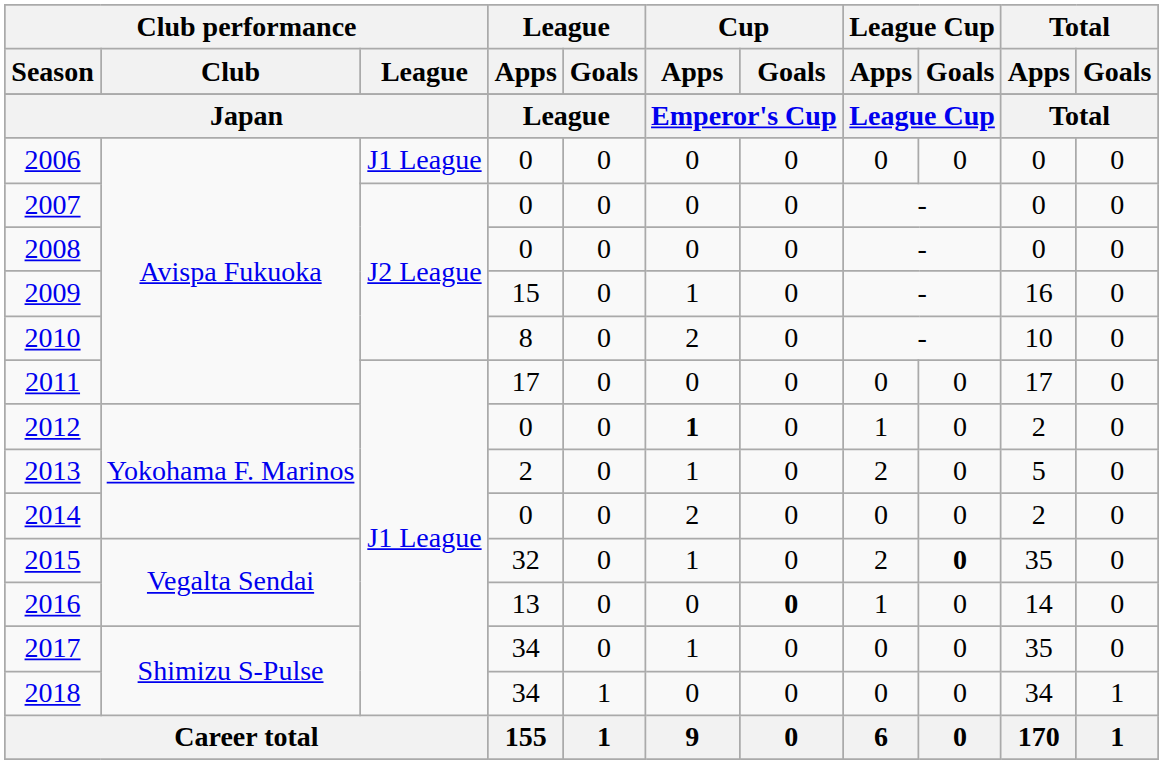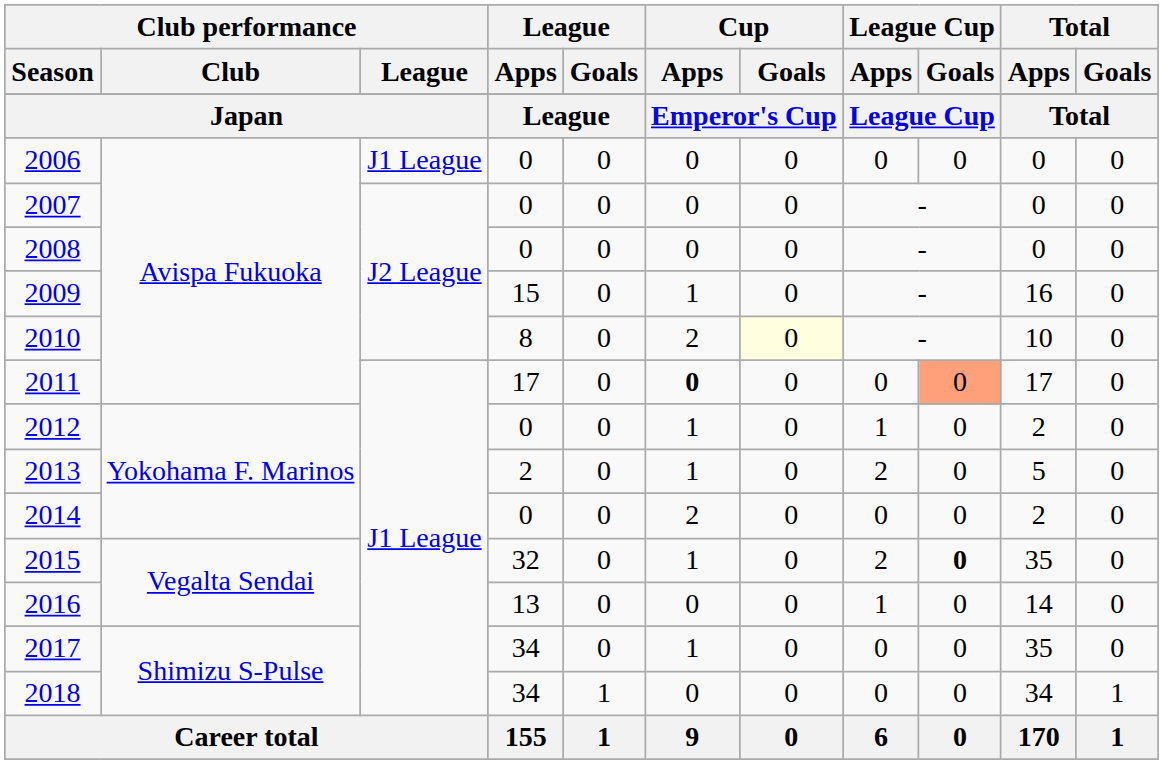(791, 337) no background -> (791, 337) lightyellow background
(692, 381) normal -> (692, 381) bold
(960, 381) no background -> (960, 381) lightsalmon background
(692, 426) bold -> (692, 426) normal
(791, 603) bold -> (791, 603) normal
